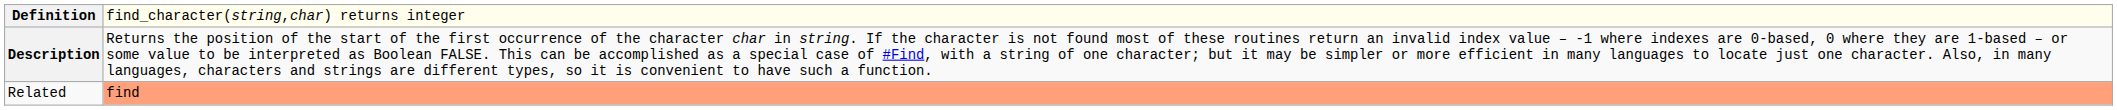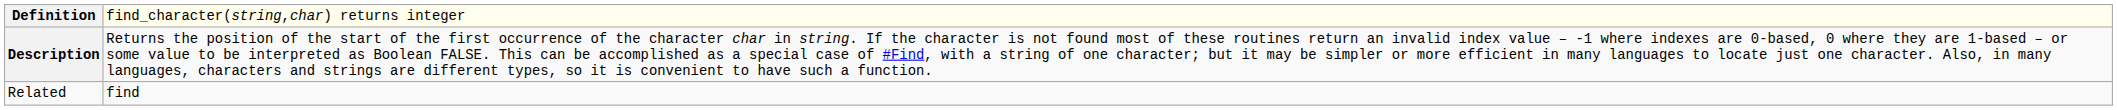(123, 93) lightsalmon background -> (123, 93) no background
